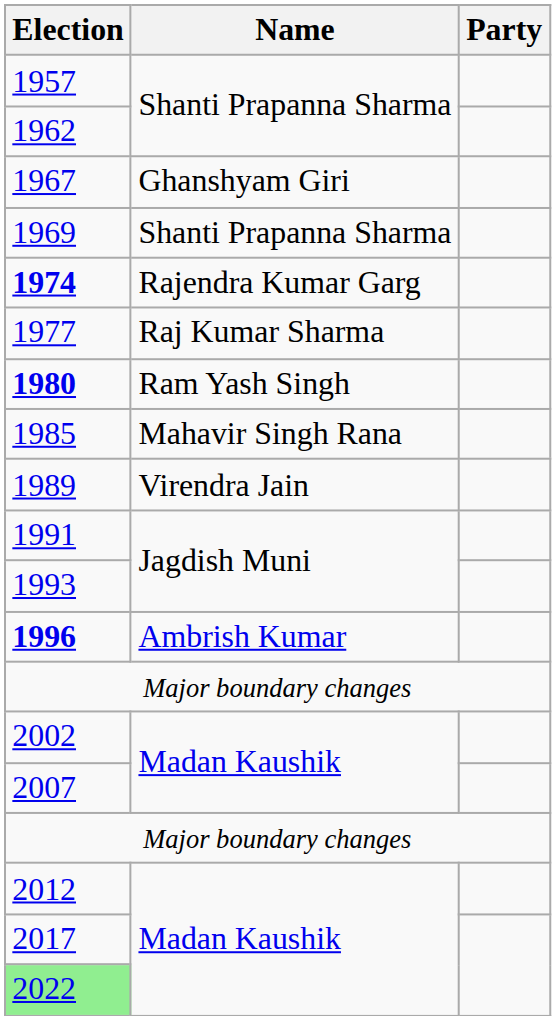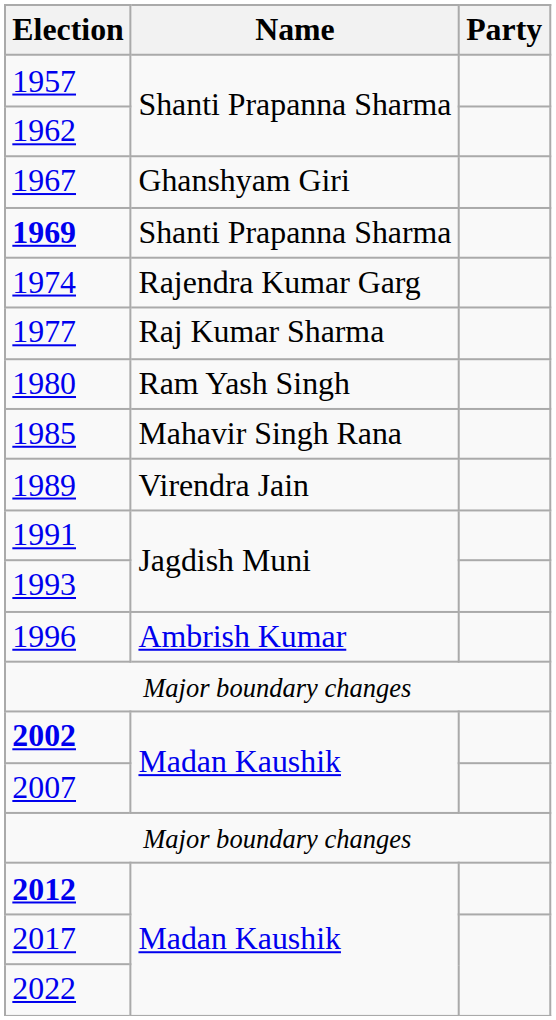(44, 231) normal -> (44, 231) bold
(44, 282) bold -> (44, 282) normal
(44, 383) bold -> (44, 383) normal
(44, 635) bold -> (44, 635) normal
(44, 736) normal -> (44, 736) bold
(44, 888) normal -> (44, 888) bold
(44, 989) lightgreen background -> (44, 989) no background
